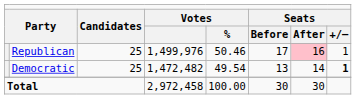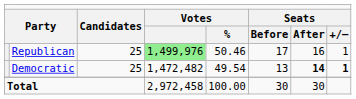(175, 52) no background -> (175, 52) lightgreen background
(318, 52) pink background -> (318, 52) no background
(318, 69) normal -> (318, 69) bold
